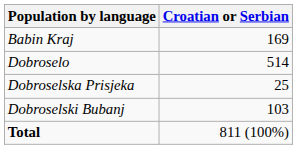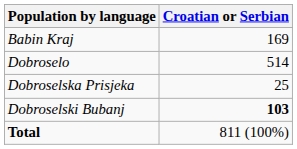(278, 109) normal -> (278, 109) bold
